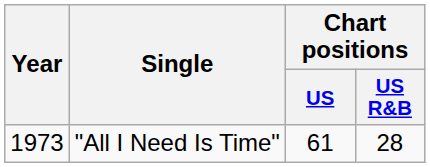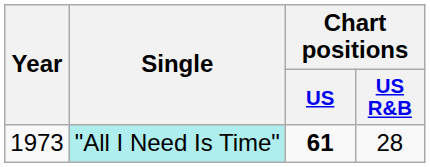(177, 143) no background -> (177, 143) paleturquoise background
(320, 143) normal -> (320, 143) bold
